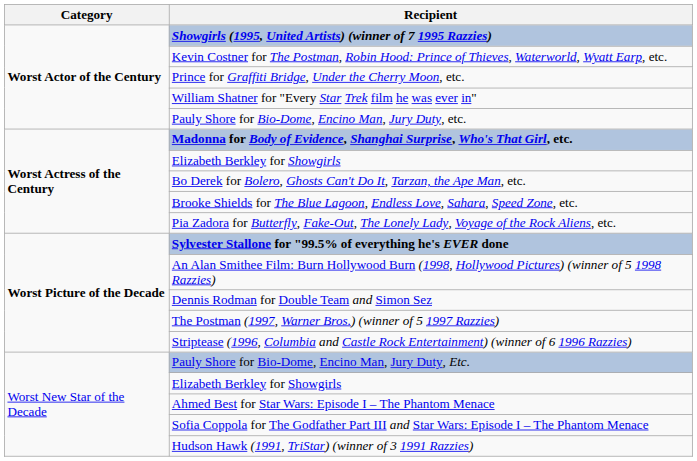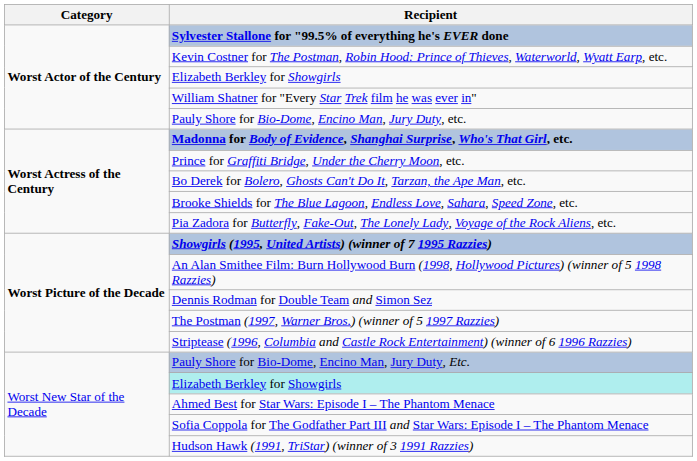(332, 35) Showgirls (1995, United Artists) (winner of 7 1995 Razzies) -> (340, 35) Sylvester Stallone for "99.5% of everything he's EVER done
(318, 77) Prince for Graffiti Bridge, Under the Cherry Moon, etc. -> (256, 77) Elizabeth Berkley for Showgirls
(256, 160) Elizabeth Berkley for Showgirls -> (318, 160) Prince for Graffiti Bridge, Under the Cherry Moon, etc.
(340, 243) Sylvester Stallone for "99.5% of everything he's EVER done -> (332, 243) Showgirls (1995, United Artists) (winner of 7 1995 Razzies)
(257, 383) no background -> (257, 383) paleturquoise background
